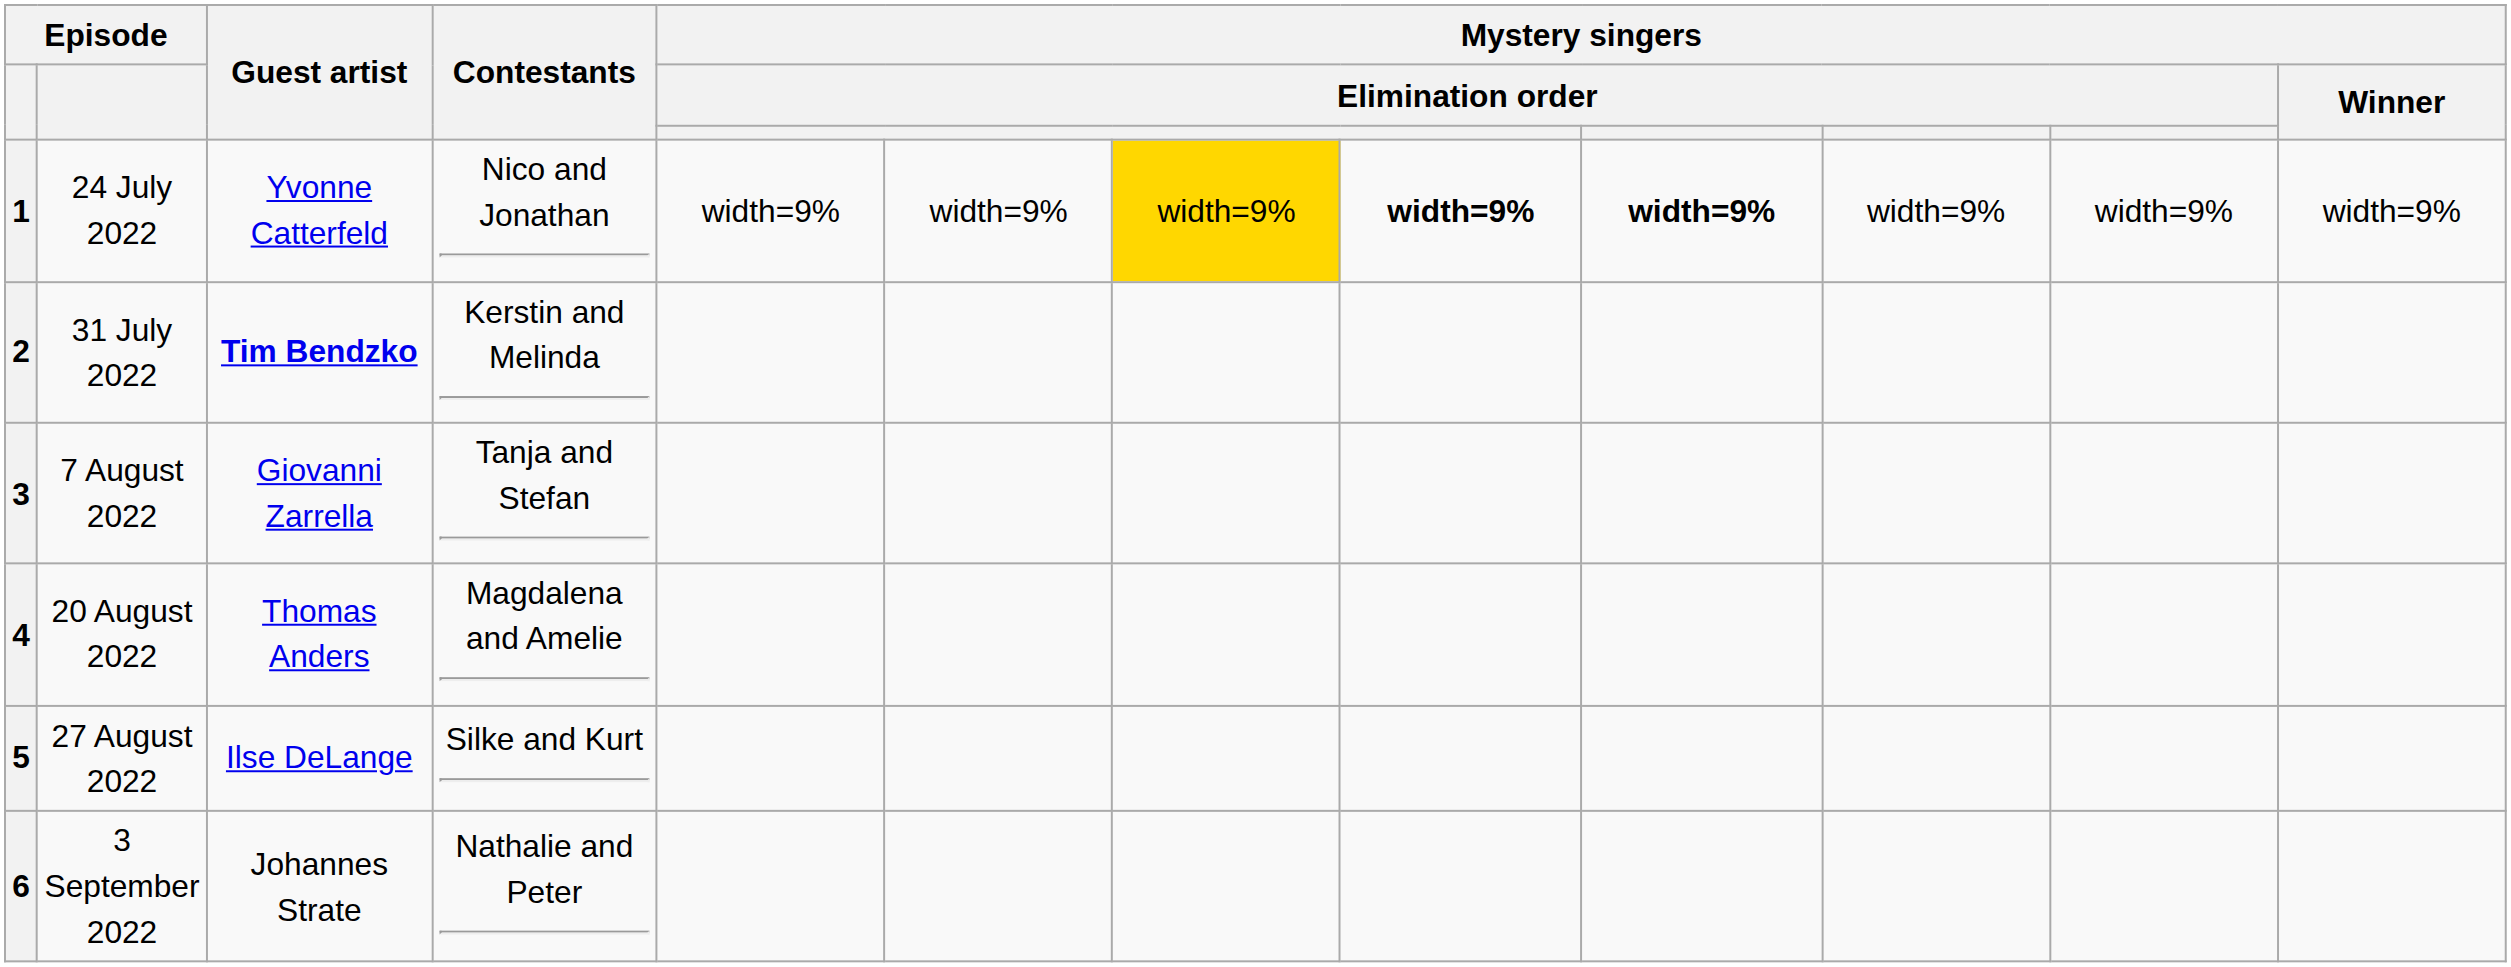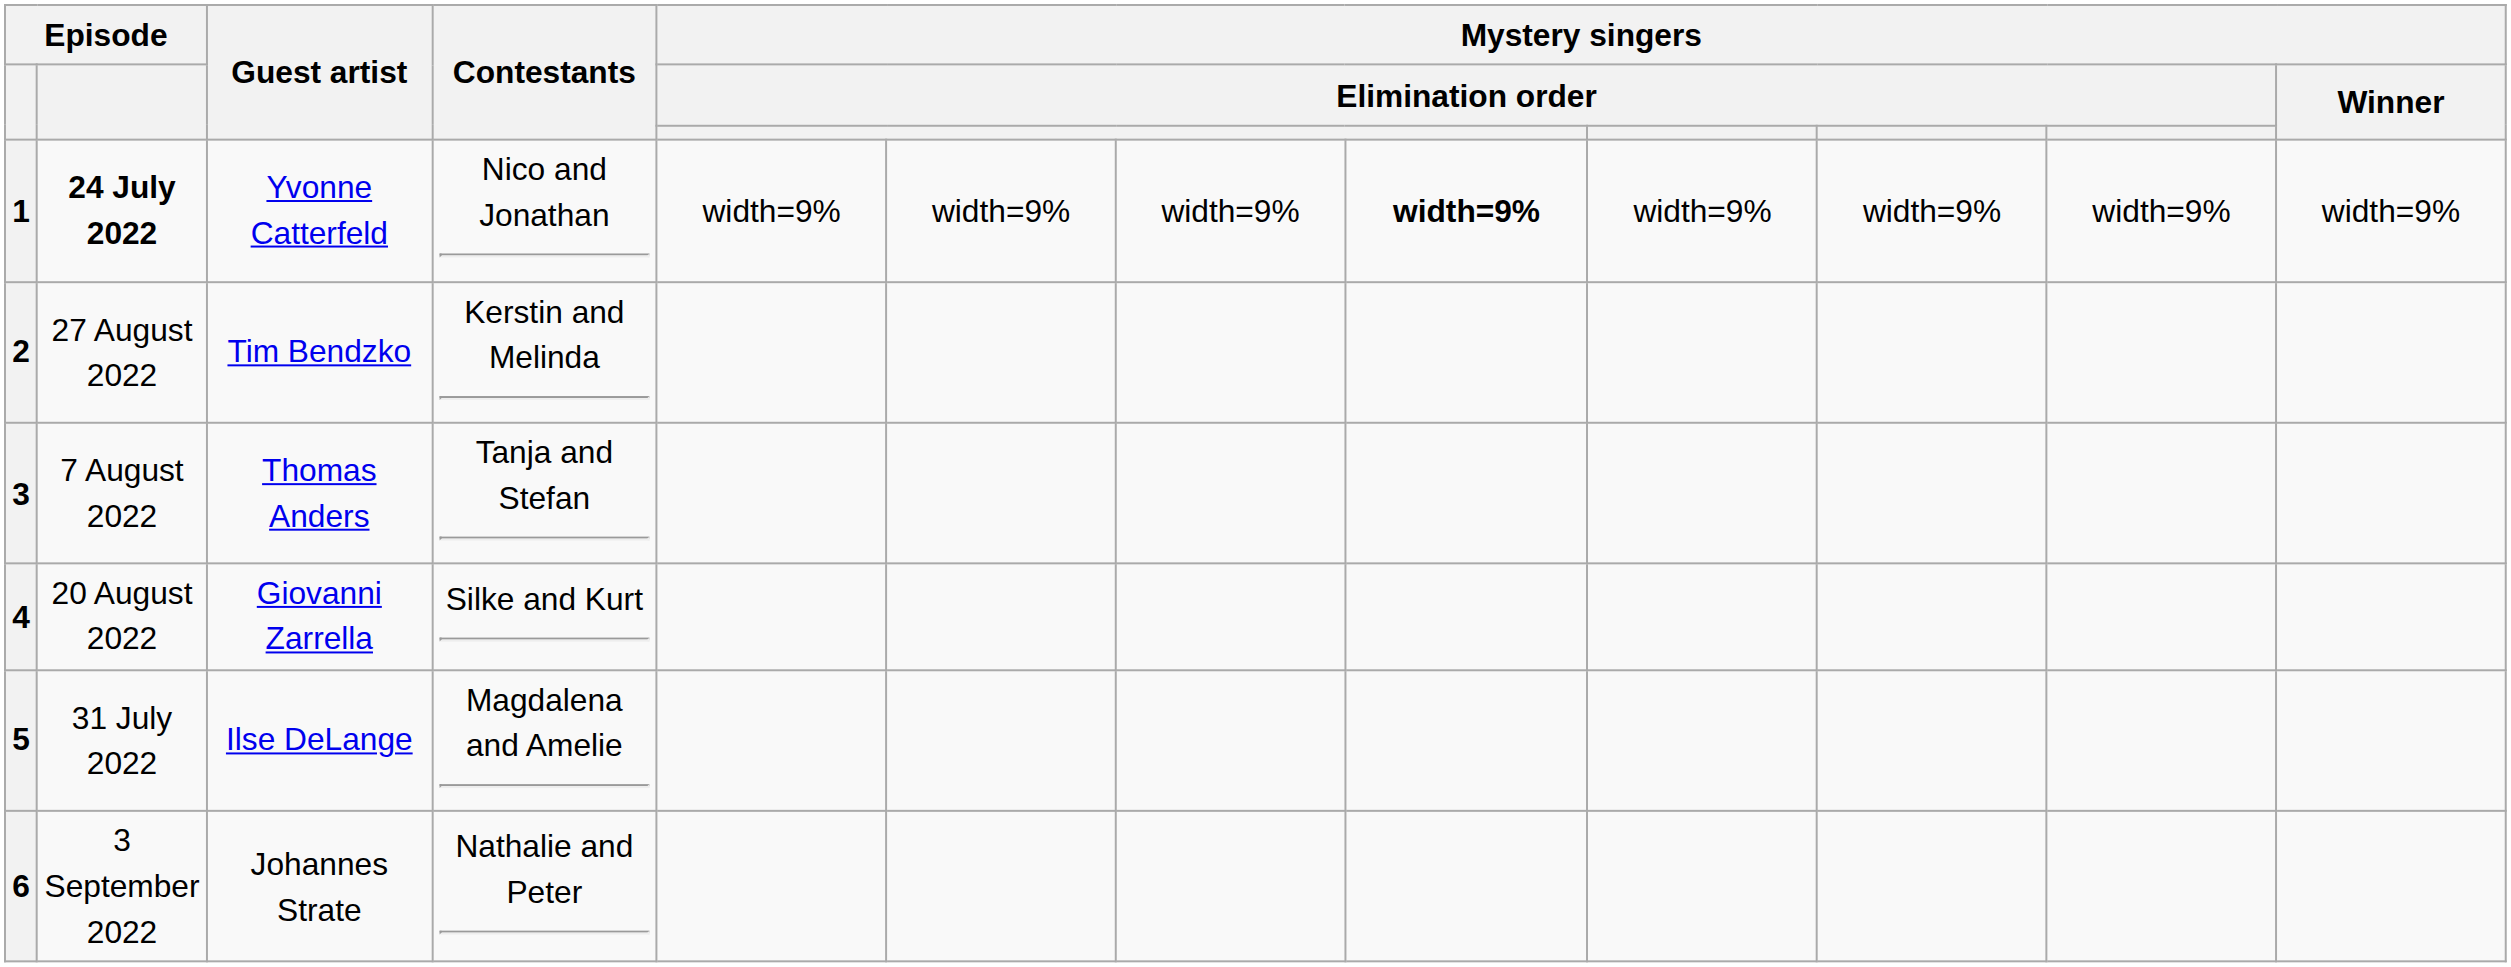(122, 211) normal -> (122, 211) bold
(1227, 211) gold background -> (1231, 211) no background
(1702, 211) bold -> (1703, 211) normal
(122, 352) 31 July 2022 -> (122, 352) 27 August 2022
(319, 352) bold -> (319, 352) normal
(319, 493) Giovanni Zarrella -> (319, 493) Thomas Anders
(319, 635) Thomas Anders -> (319, 617) Giovanni Zarrella
(544, 630) Magdalena and Amelie -> (544, 612) Silke and Kurt
(122, 758) 27 August 2022 -> (122, 740) 31 July 2022
(544, 753) Silke and Kurt -> (544, 735) Magdalena and Amelie
